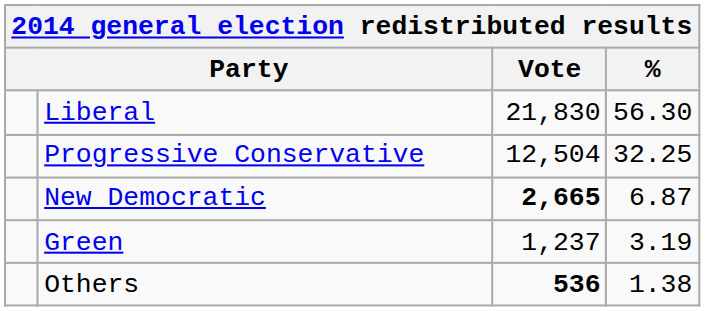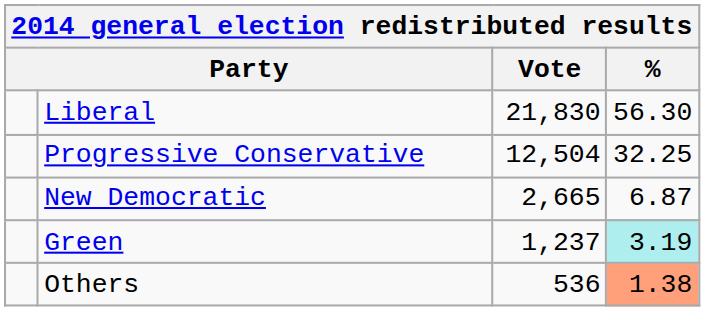(561, 199) bold -> (561, 199) normal
(661, 242) no background -> (661, 242) paleturquoise background
(577, 285) bold -> (577, 285) normal
(661, 285) no background -> (661, 285) lightsalmon background
